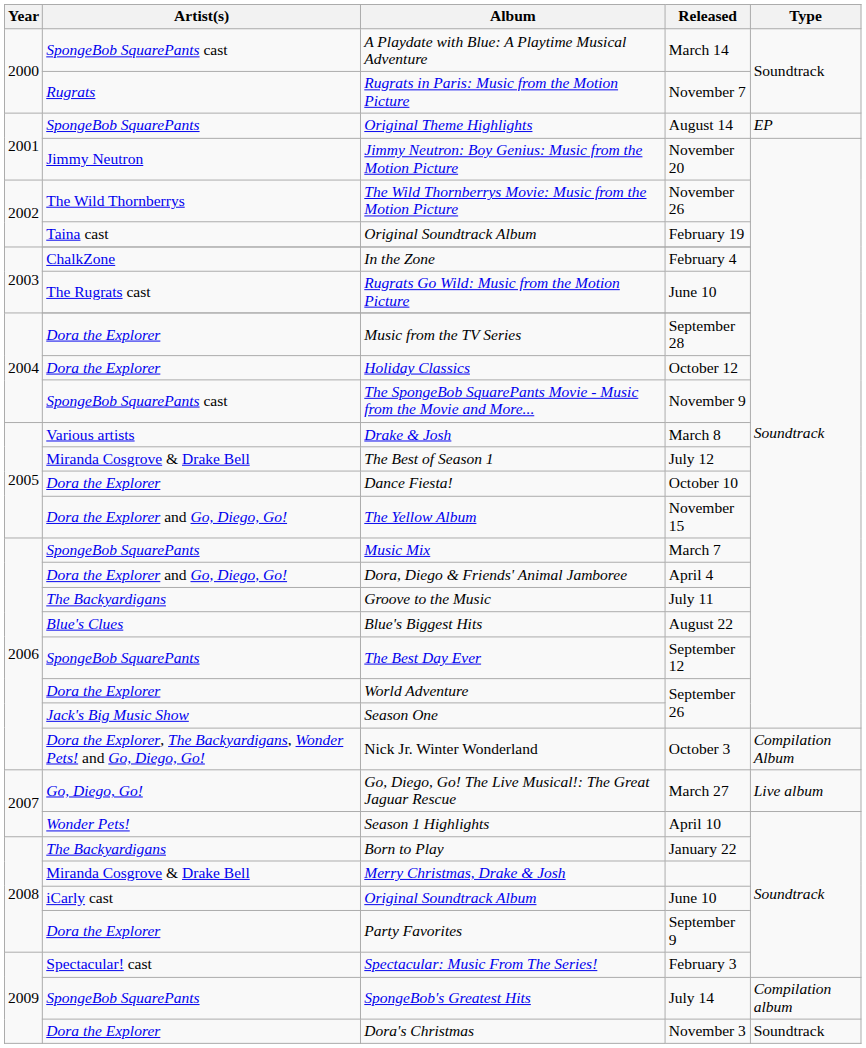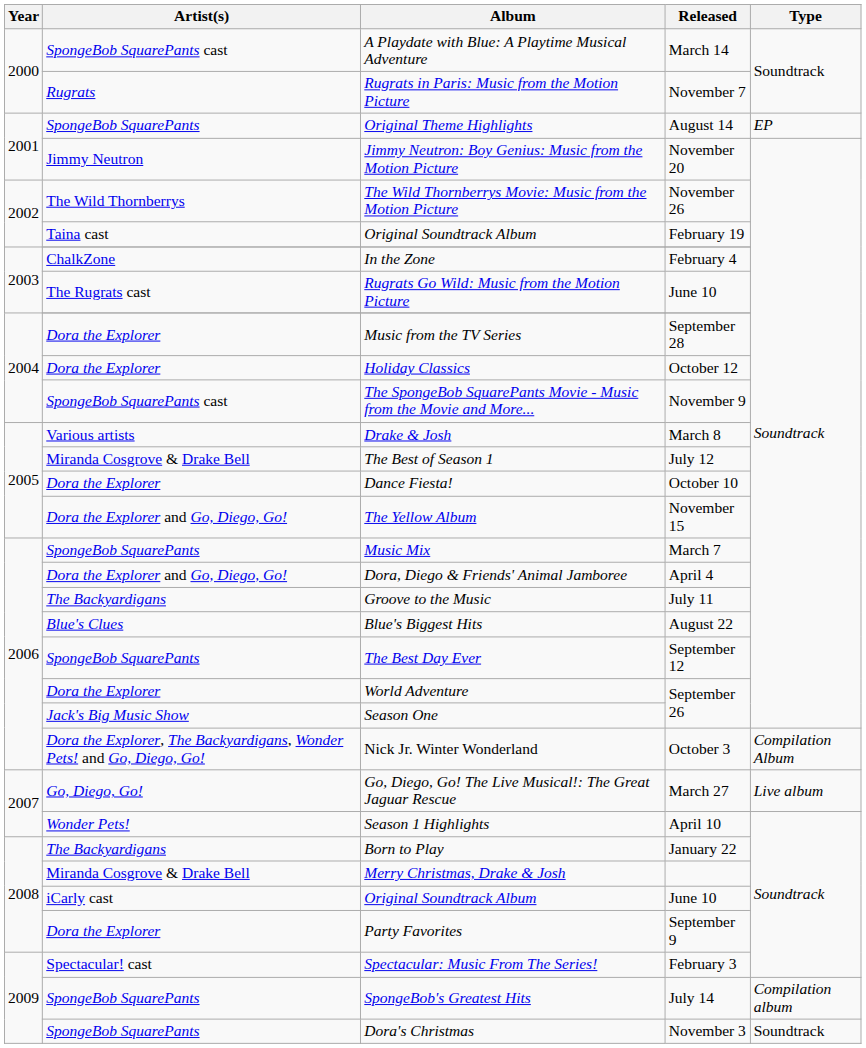(103, 1031) Dora the Explorer -> (123, 1031) SpongeBob SquarePants
